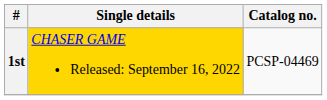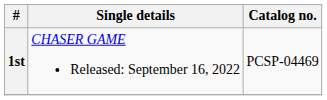(136, 55) gold background -> (136, 55) no background
